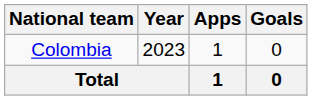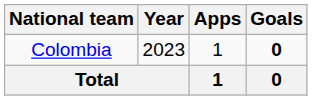(277, 49) normal -> (277, 49) bold
